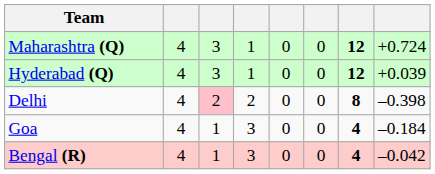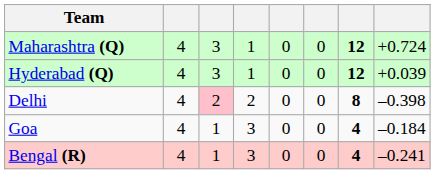(402, 155) –0.042 -> (402, 155) –0.241
